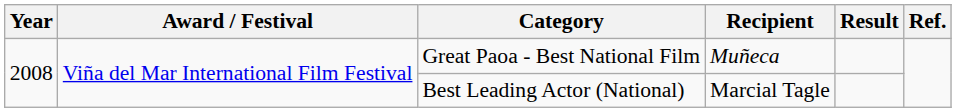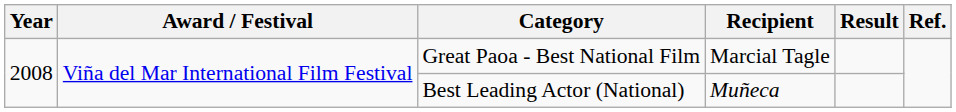(745, 55) Muñeca -> (770, 55) Marcial Tagle
(770, 90) Marcial Tagle -> (745, 90) Muñeca
